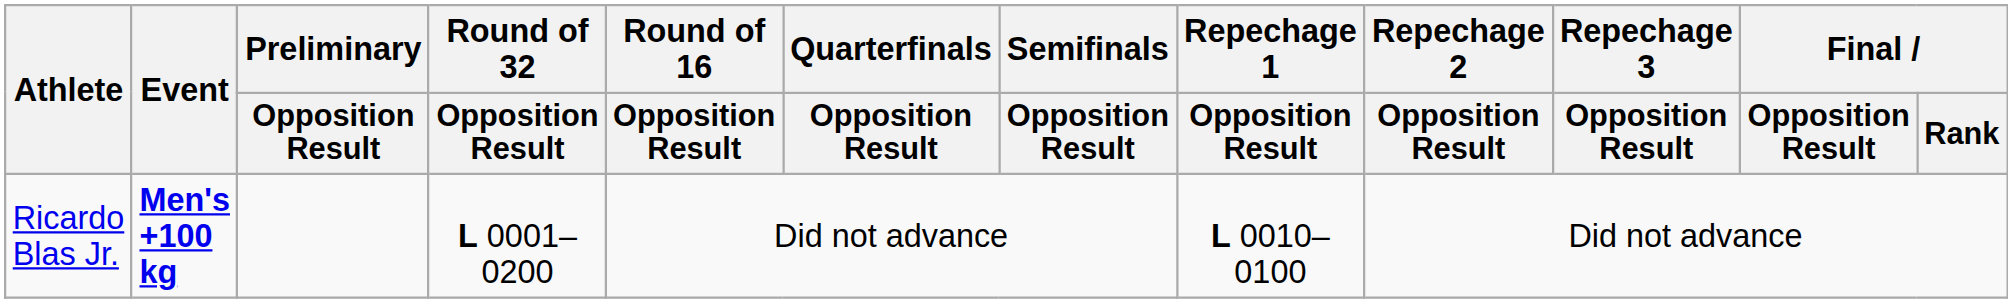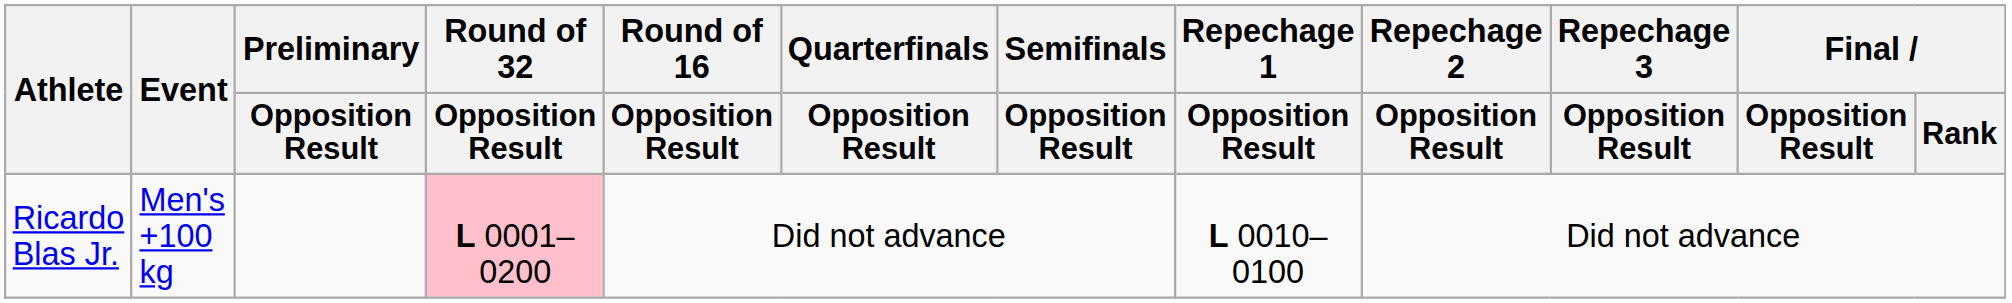(185, 236) bold -> (182, 236) normal
(517, 254) no background -> (515, 254) pink background
